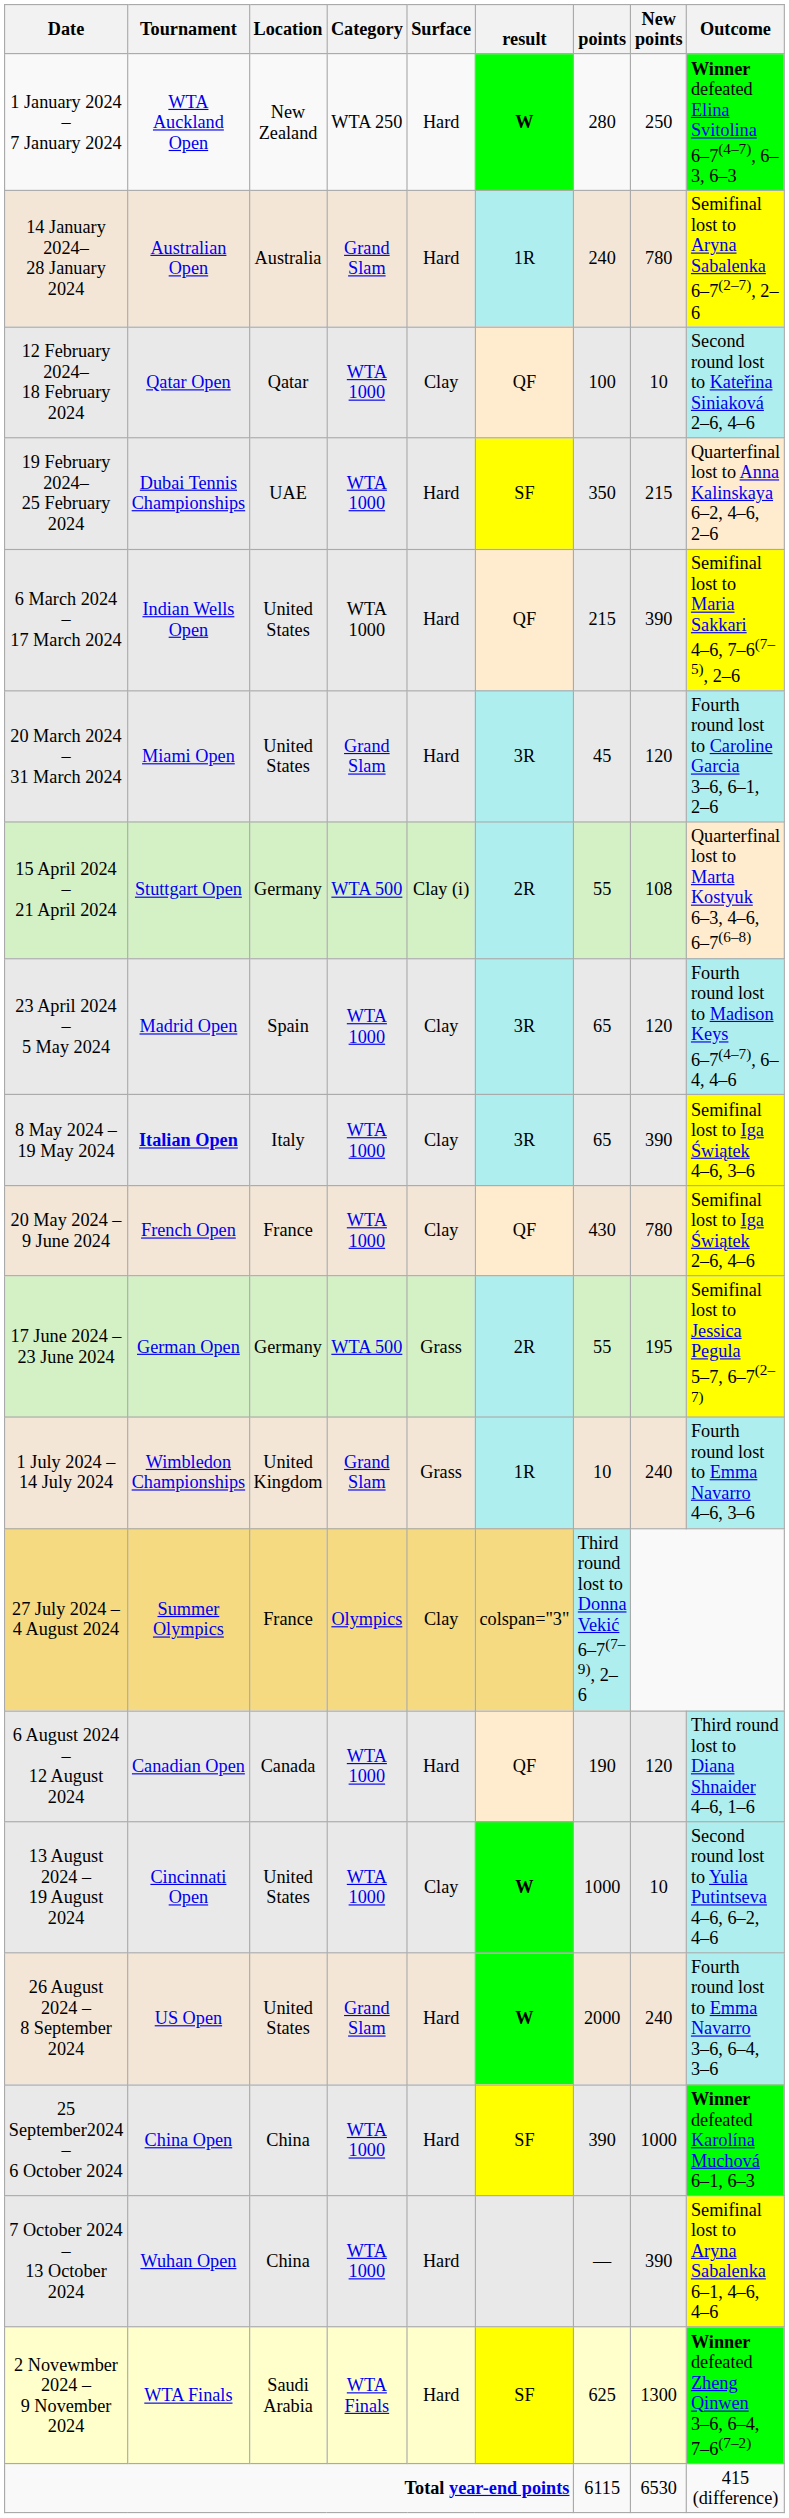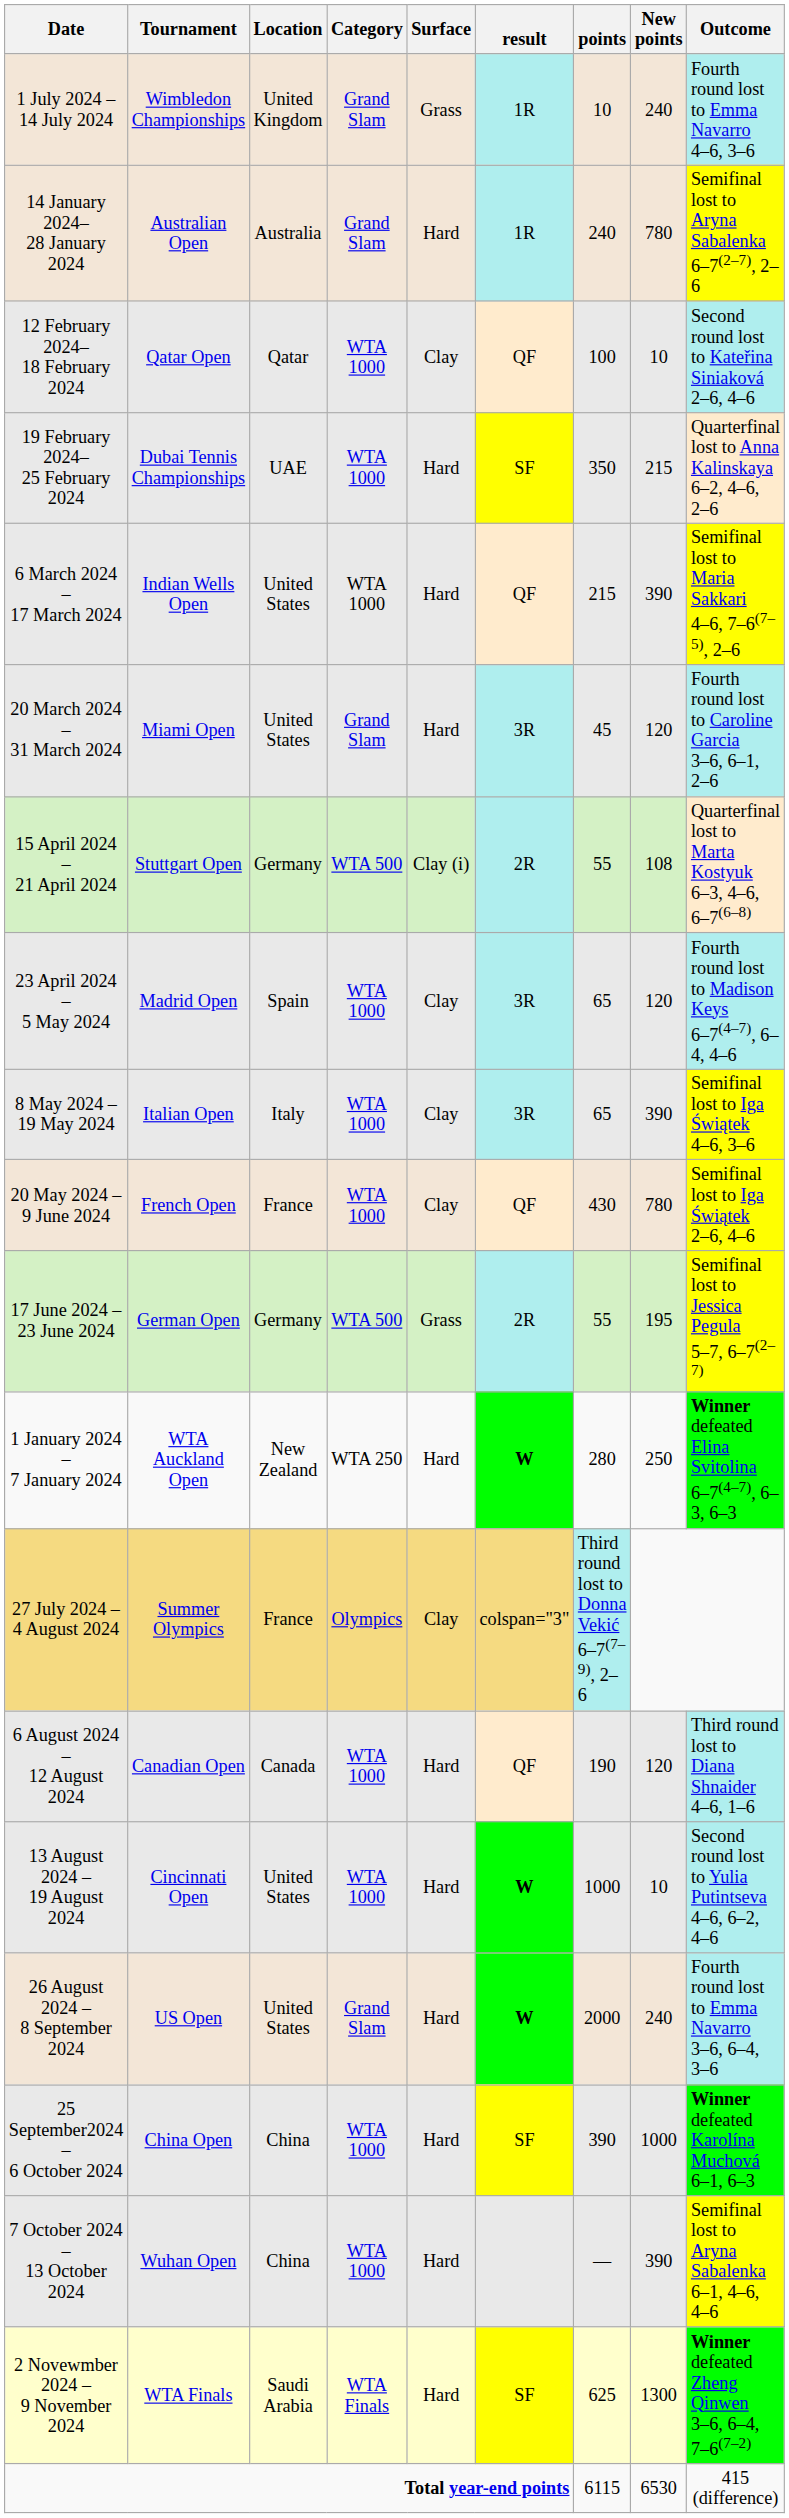rows swapped: (66, 122) <-> (66, 1472)
(188, 1139) bold -> (188, 1114) normal
(441, 1887) Clay -> (441, 1887) Hard
